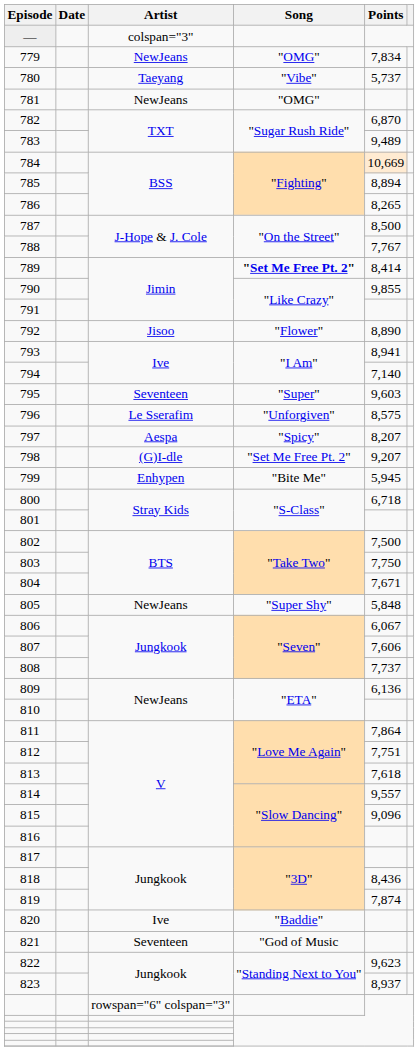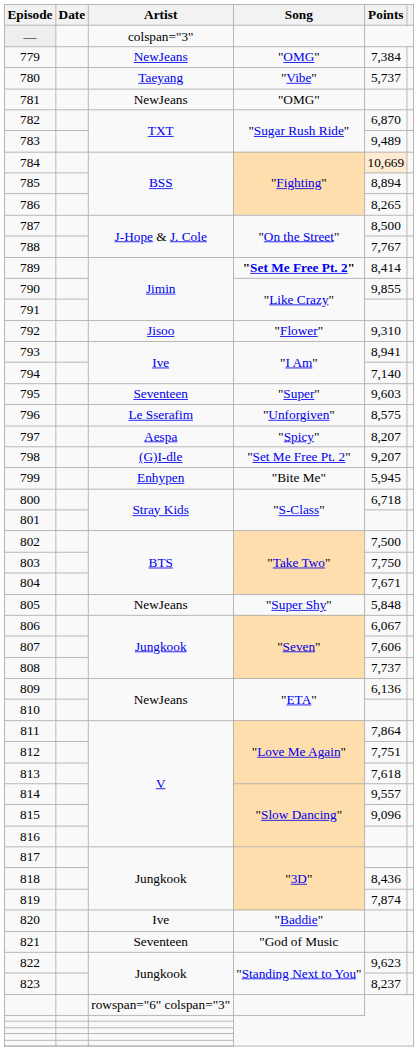(386, 57) 7,834 -> (386, 57) 7,384
(386, 330) 8,890 -> (386, 330) 9,310
(386, 983) 8,937 -> (386, 983) 8,237
